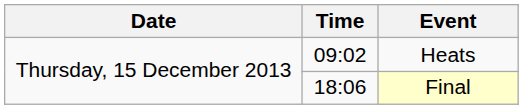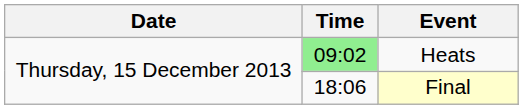(340, 54) no background -> (340, 54) lightgreen background
